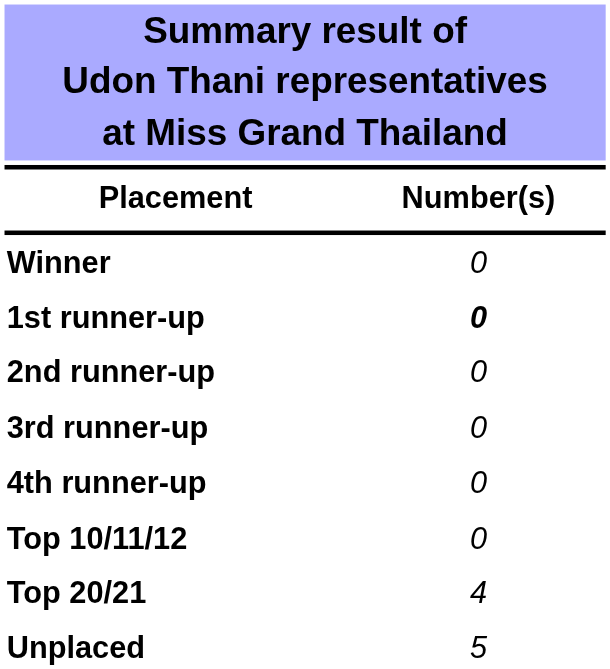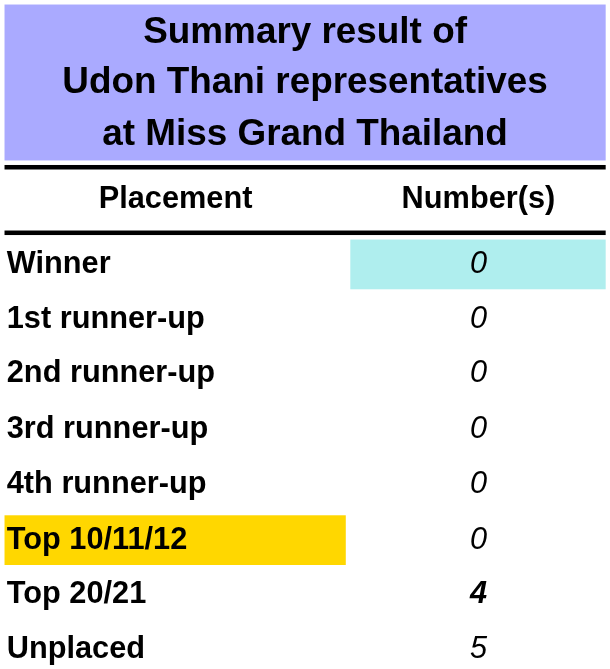(478, 262) no background -> (478, 262) paleturquoise background
(478, 318) bold -> (478, 318) normal
(97, 538) no background -> (97, 538) gold background
(478, 593) normal -> (478, 593) bold
